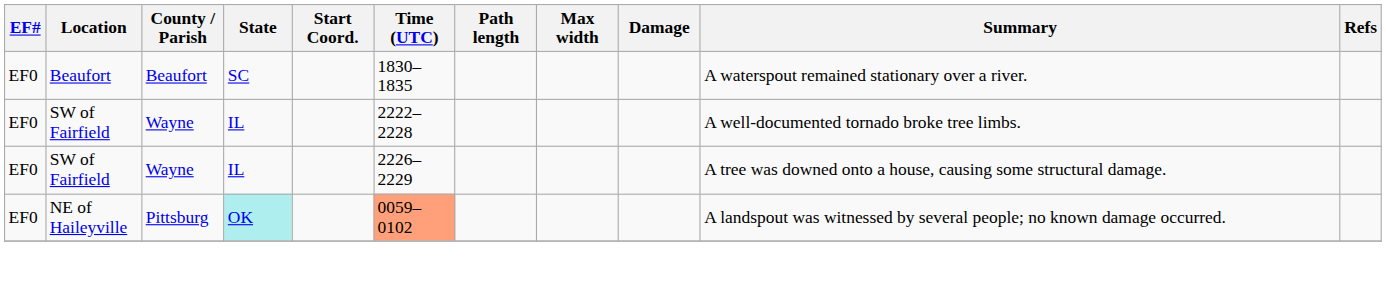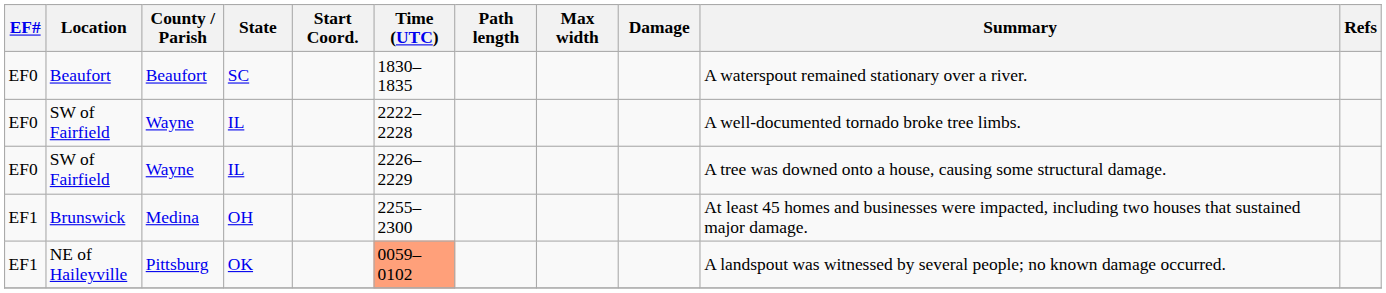+ row: (88, 217)
(23, 217) EF0 -> (23, 264) EF1
(240, 217) paleturquoise background -> (240, 264) no background
